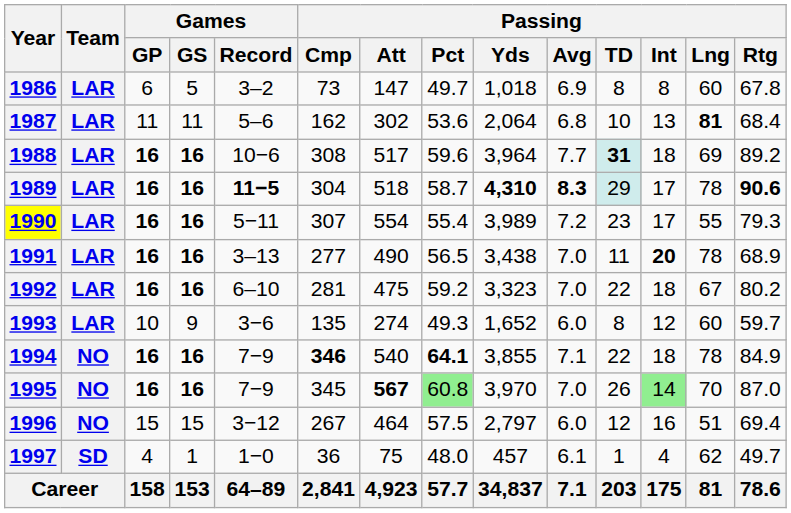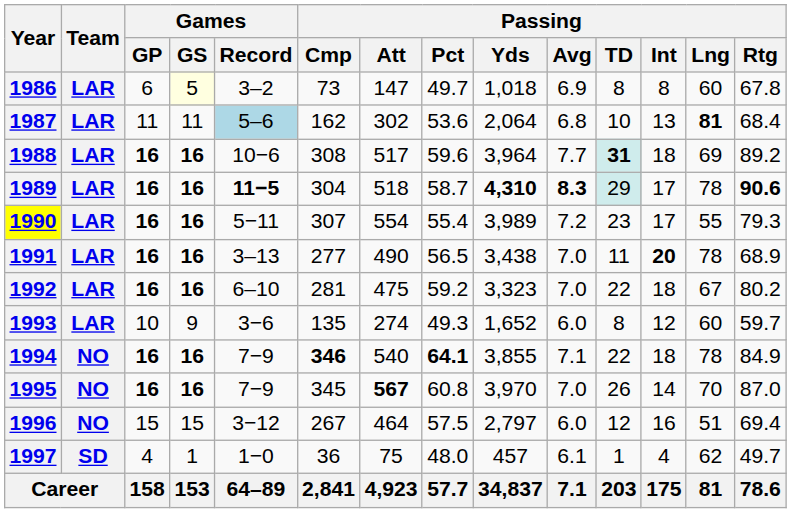(192, 88) no background -> (192, 88) lightyellow background
(256, 121) no background -> (256, 121) lightblue background
(448, 389) lightgreen background -> (448, 389) no background
(664, 389) lightgreen background -> (664, 389) no background
